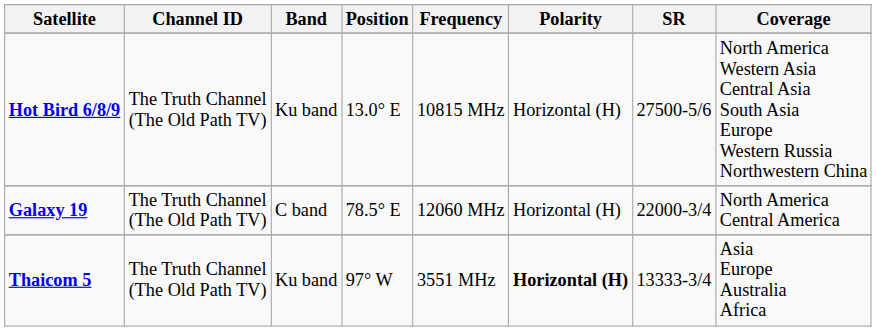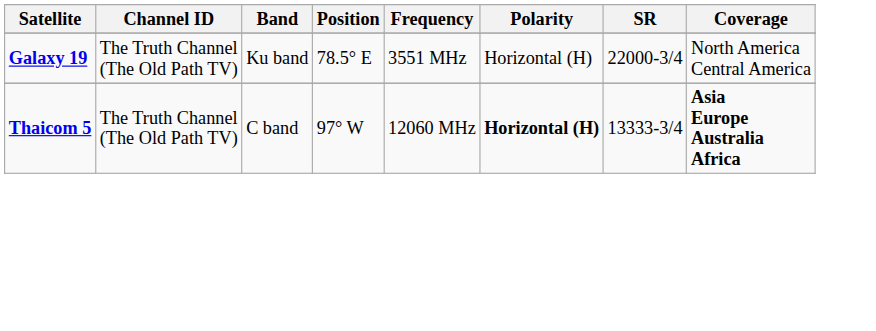- row: (65, 109)
(301, 210) C band -> (277, 58) Ku band
(461, 210) 12060 MHz -> (427, 58) 3551 MHz
(306, 280) Ku band -> (272, 128) C band
(456, 280) 3551 MHz -> (432, 128) 12060 MHz
(753, 280) normal -> (727, 128) bold
